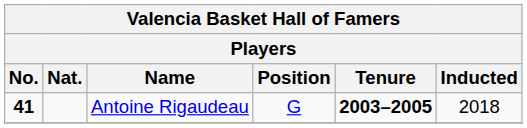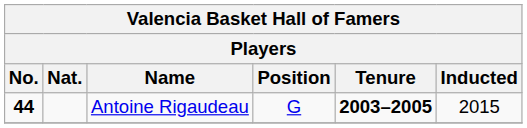(24, 107) 41 -> (24, 107) 44
(479, 107) 2018 -> (479, 107) 2015
